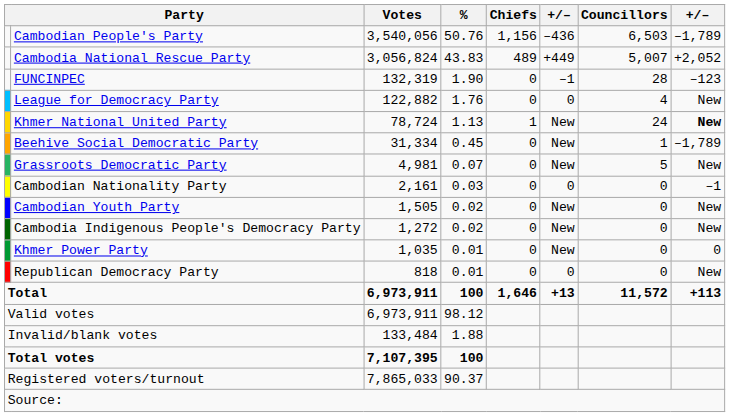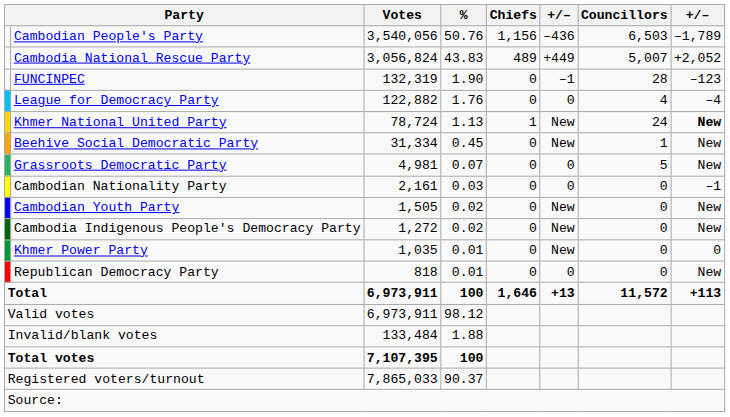(709, 101) New -> (713, 101) –4
(698, 144) –1,789 -> (709, 144) New
(563, 165) New -> (571, 165) 0
